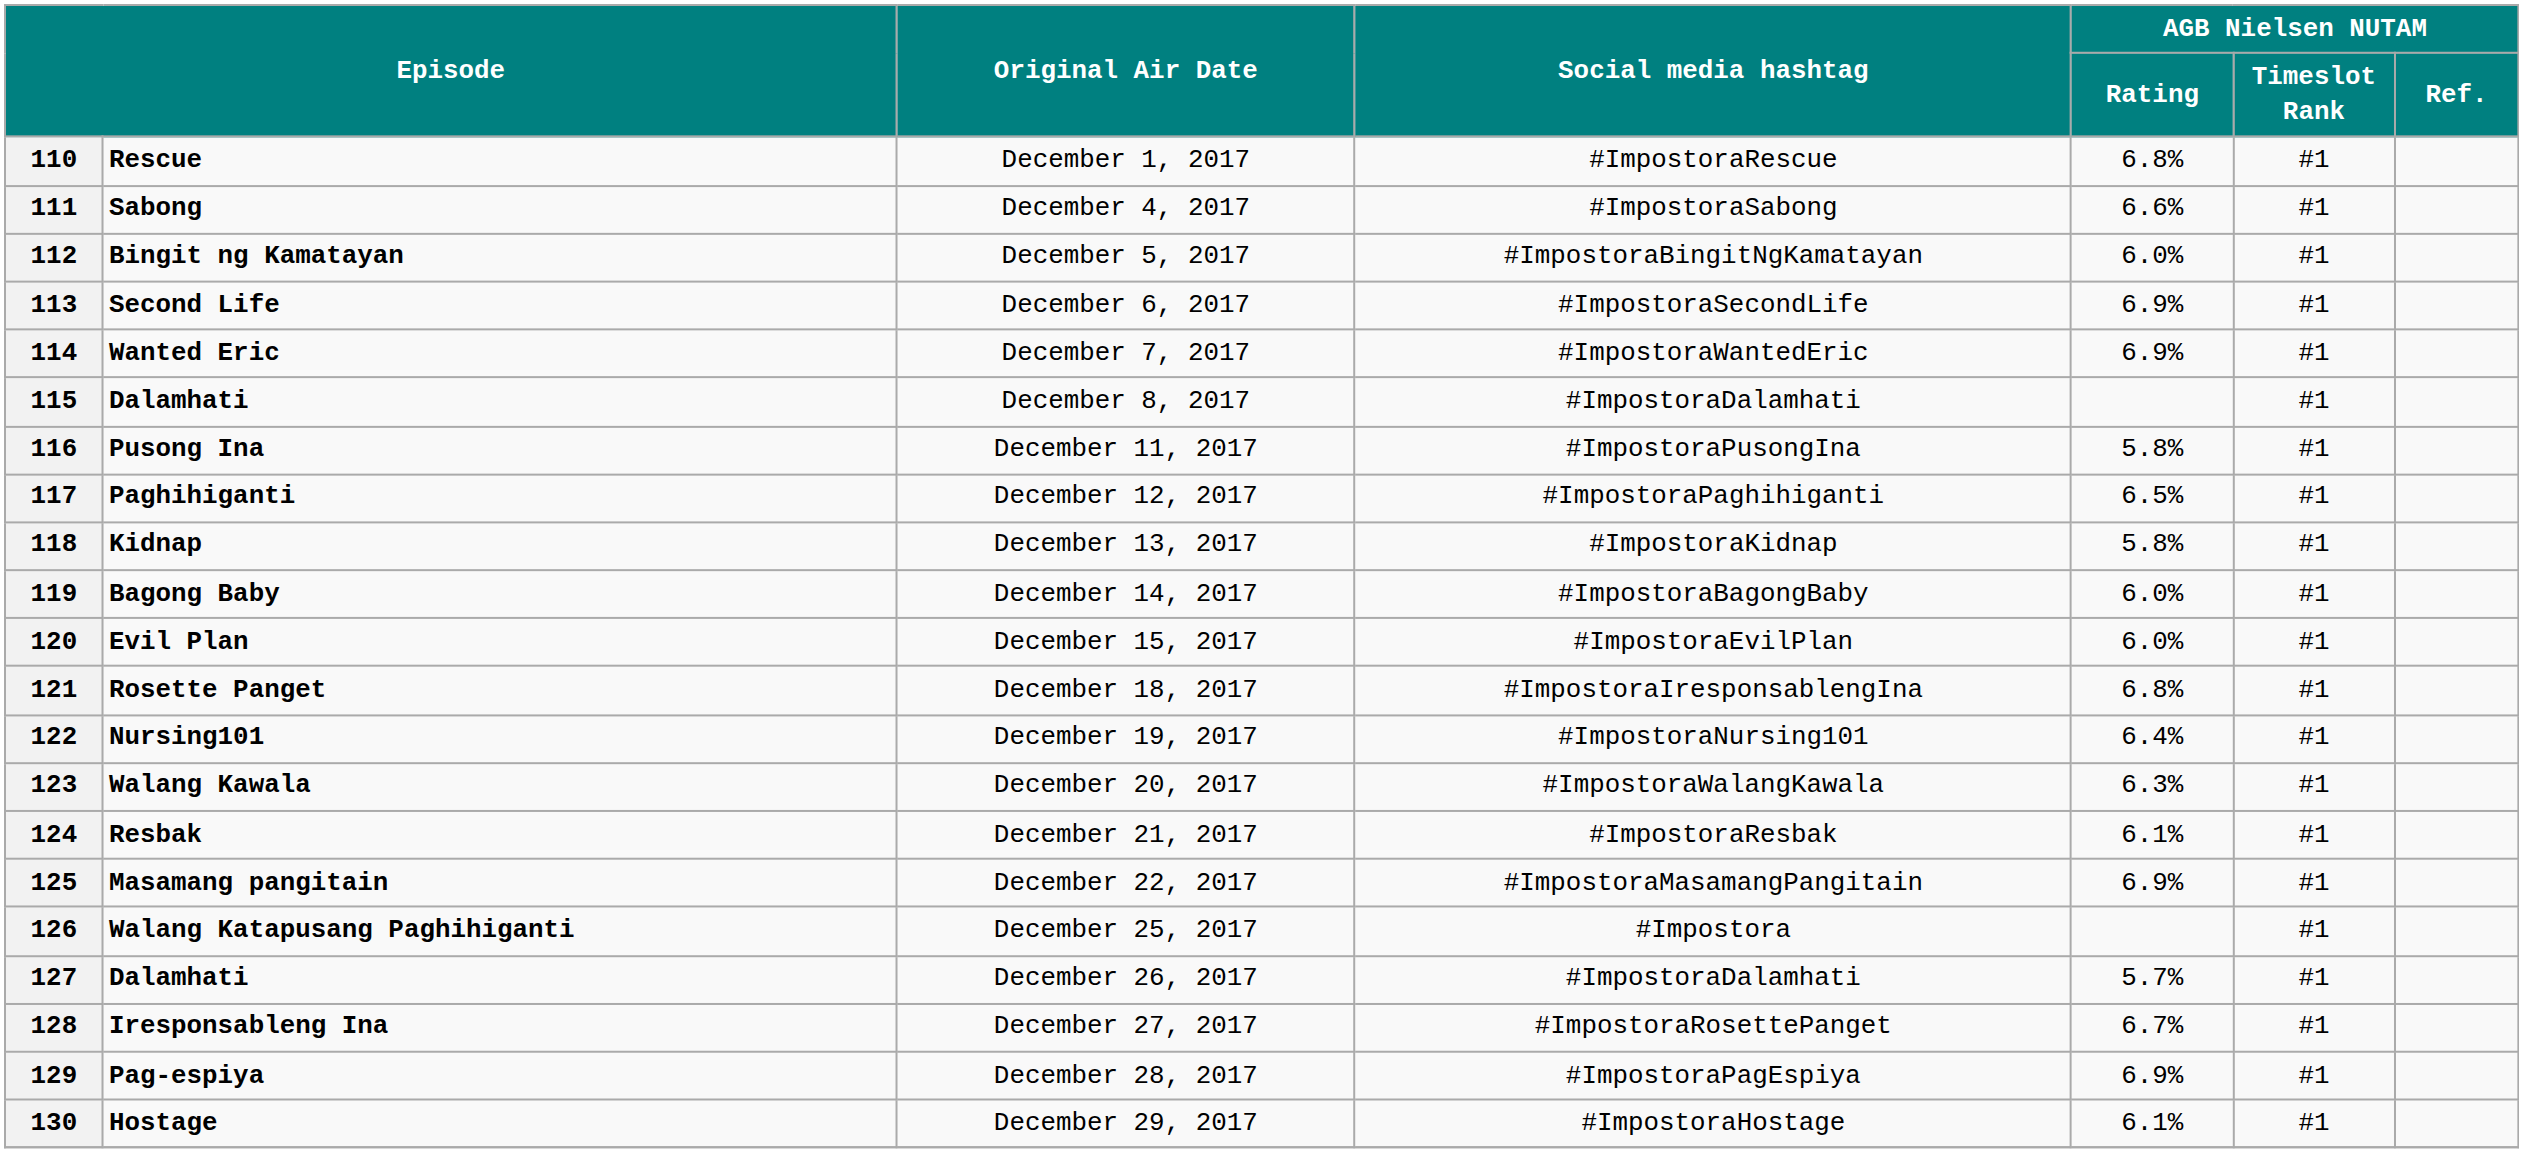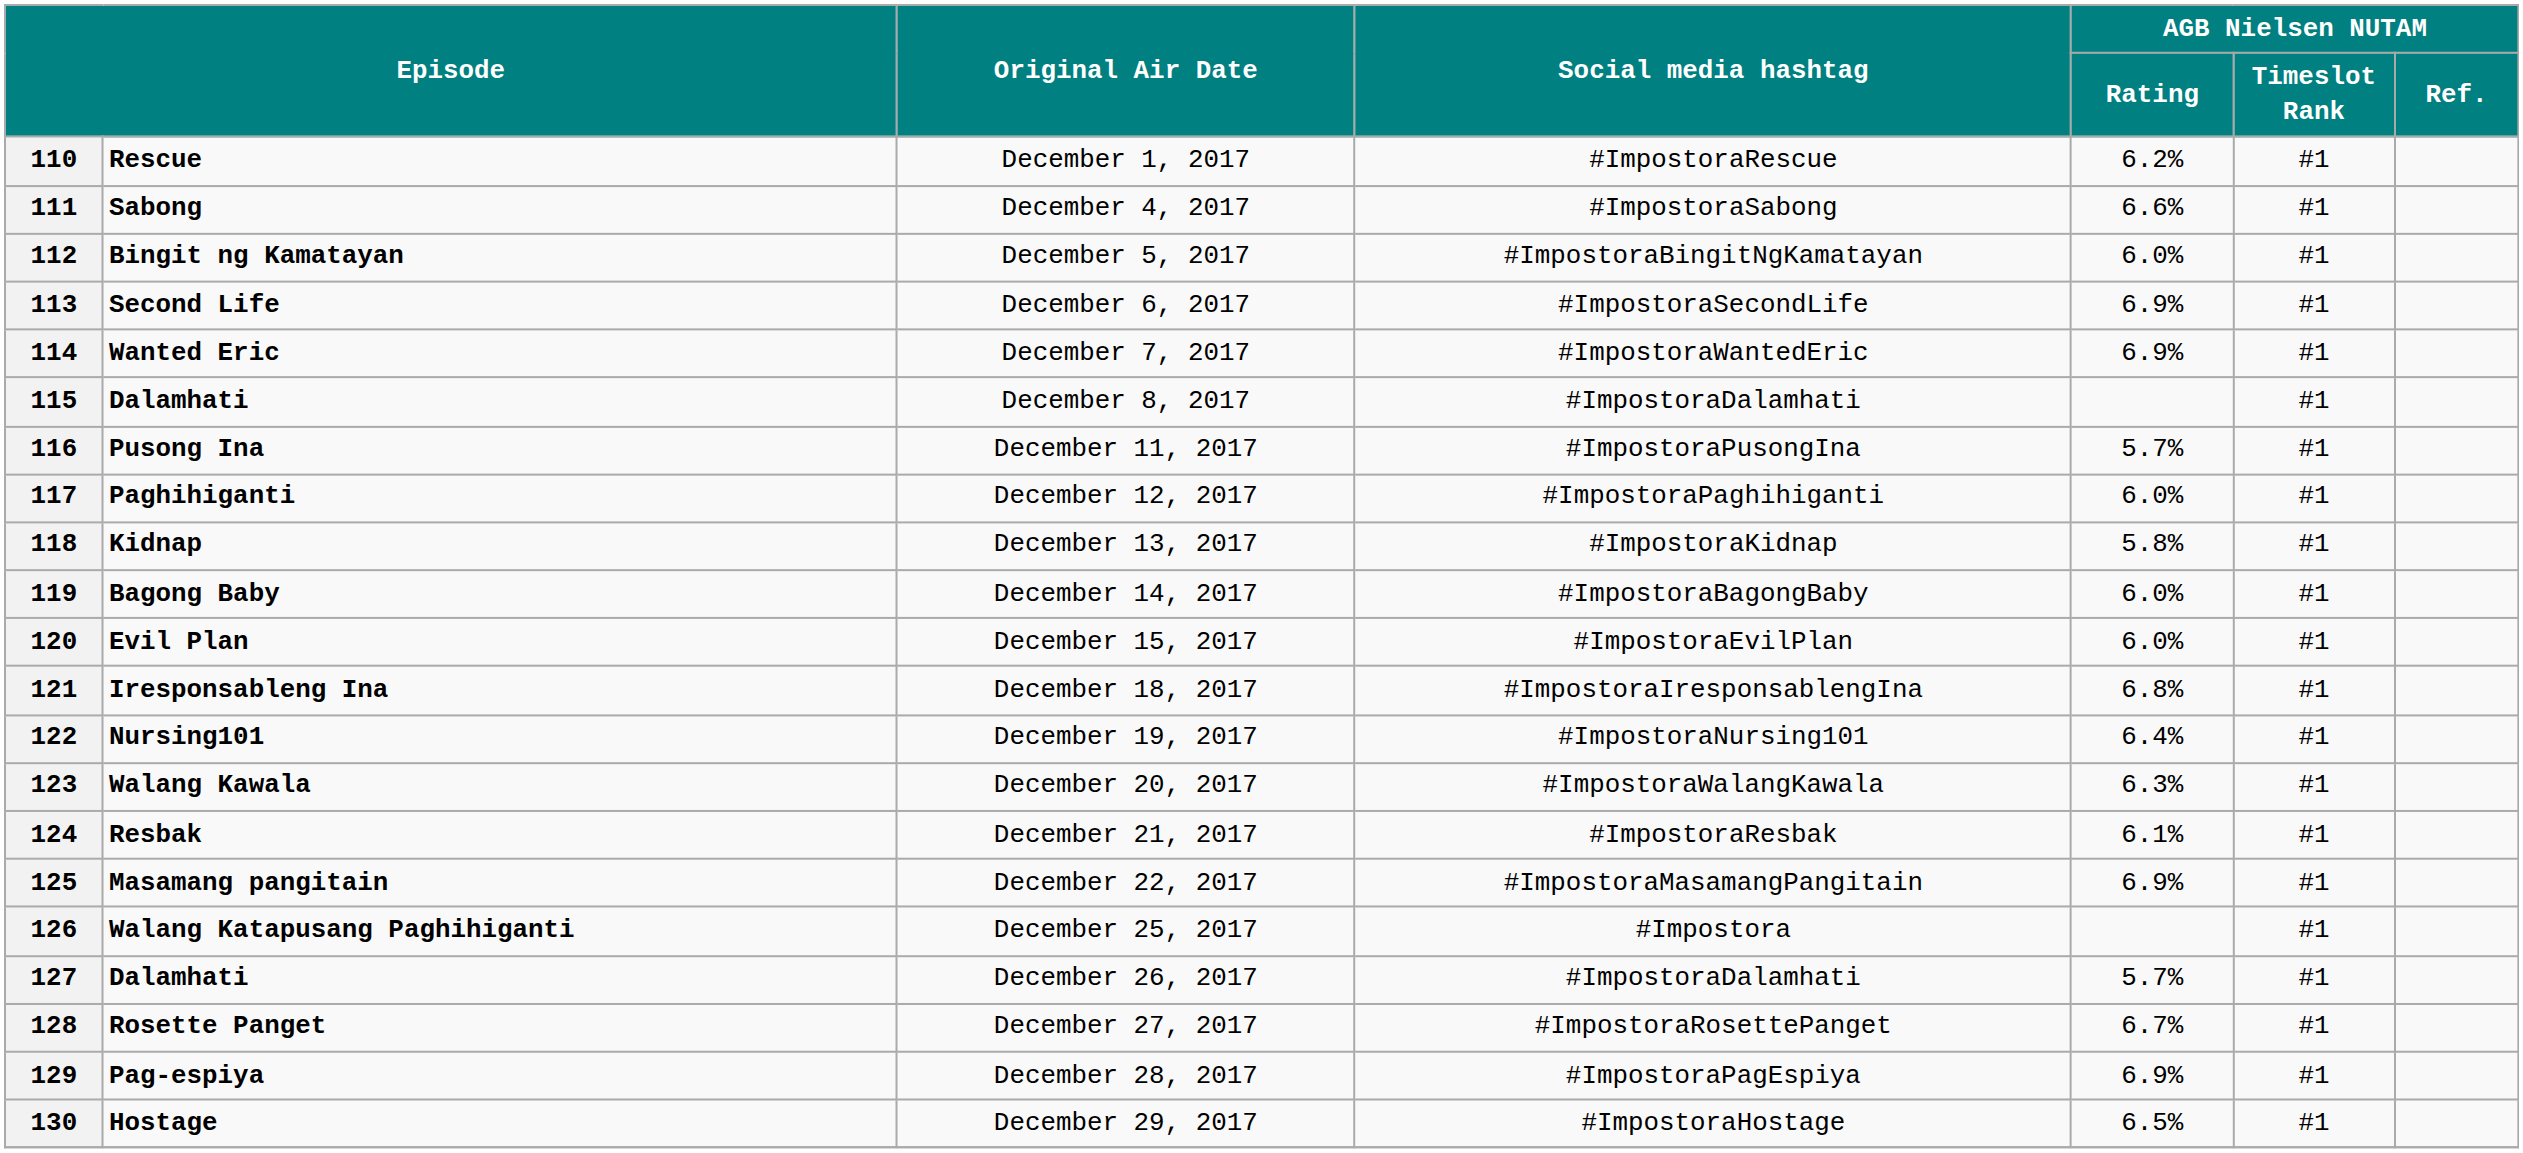(2152, 160) 6.8% -> (2152, 160) 6.2%
(2152, 449) 5.8% -> (2152, 449) 5.7%
(2152, 497) 6.5% -> (2152, 497) 6.0%
(218, 690) Rosette Panget -> (249, 690) Iresponsableng Ina
(249, 1027) Iresponsableng Ina -> (218, 1027) Rosette Panget
(2152, 1123) 6.1% -> (2152, 1123) 6.5%
